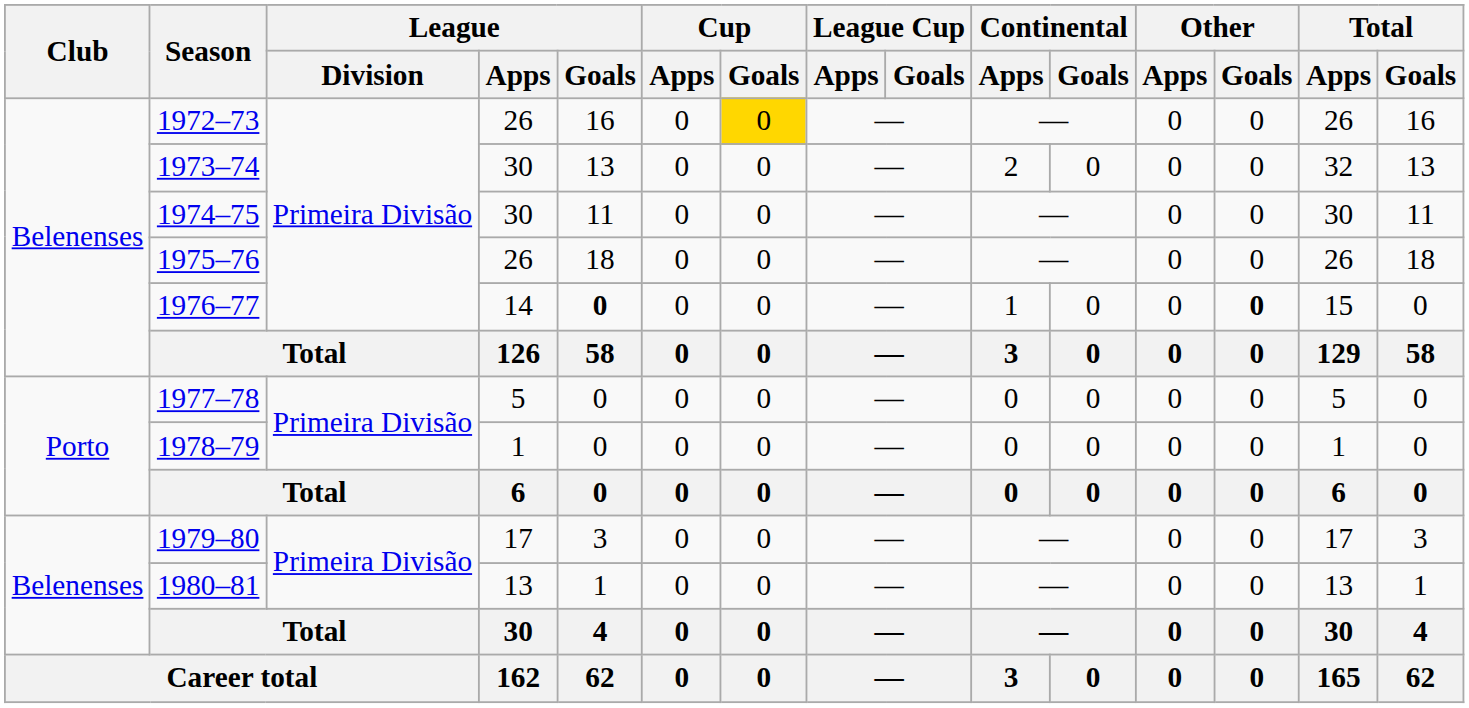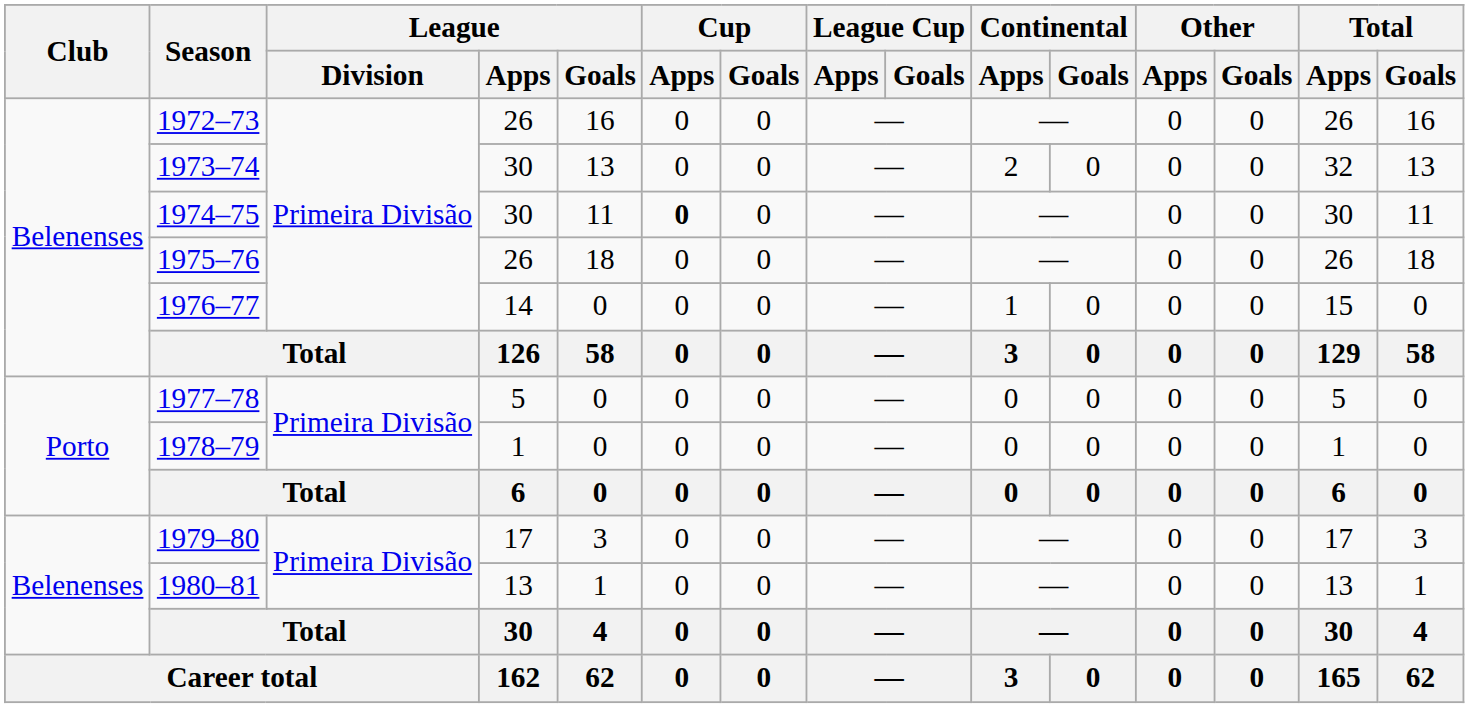(764, 120) gold background -> (764, 120) no background
(682, 213) normal -> (682, 213) bold
(600, 306) bold -> (600, 306) normal
(1257, 306) bold -> (1257, 306) normal
